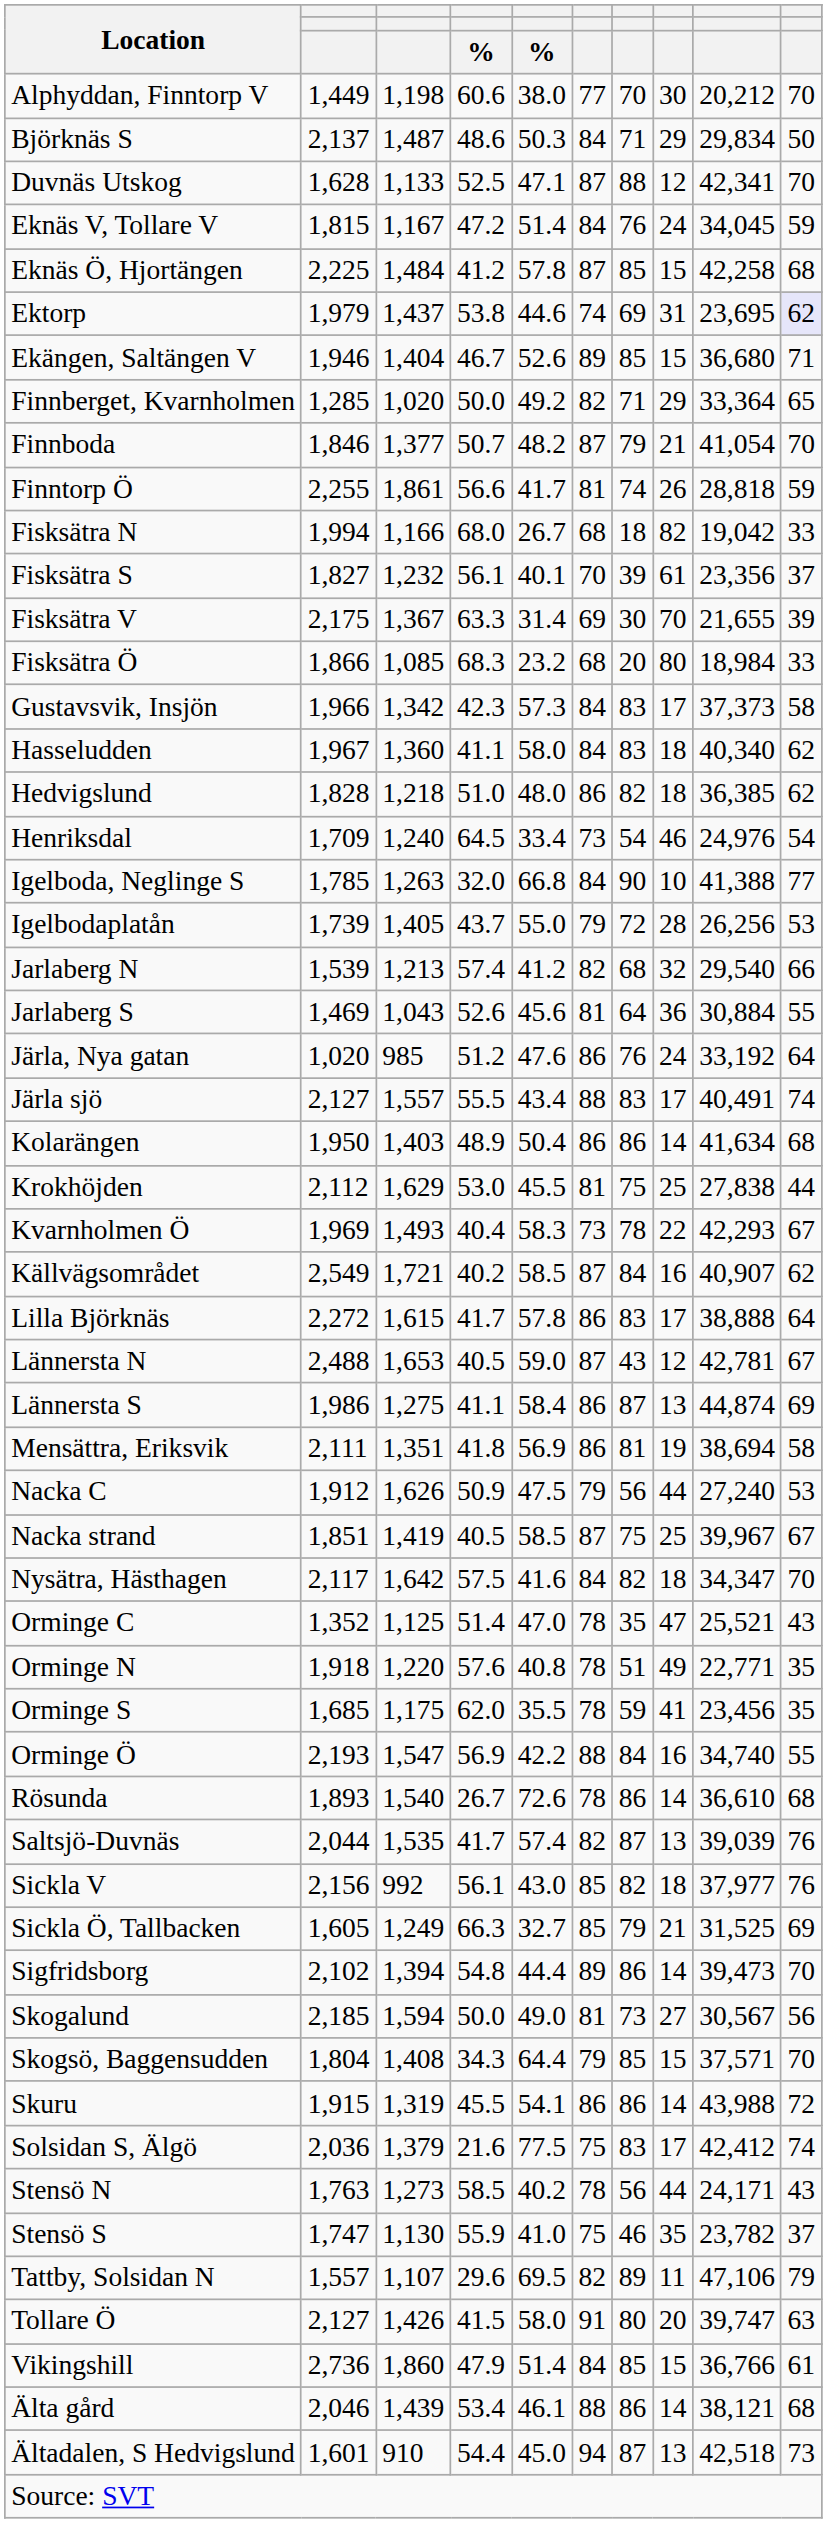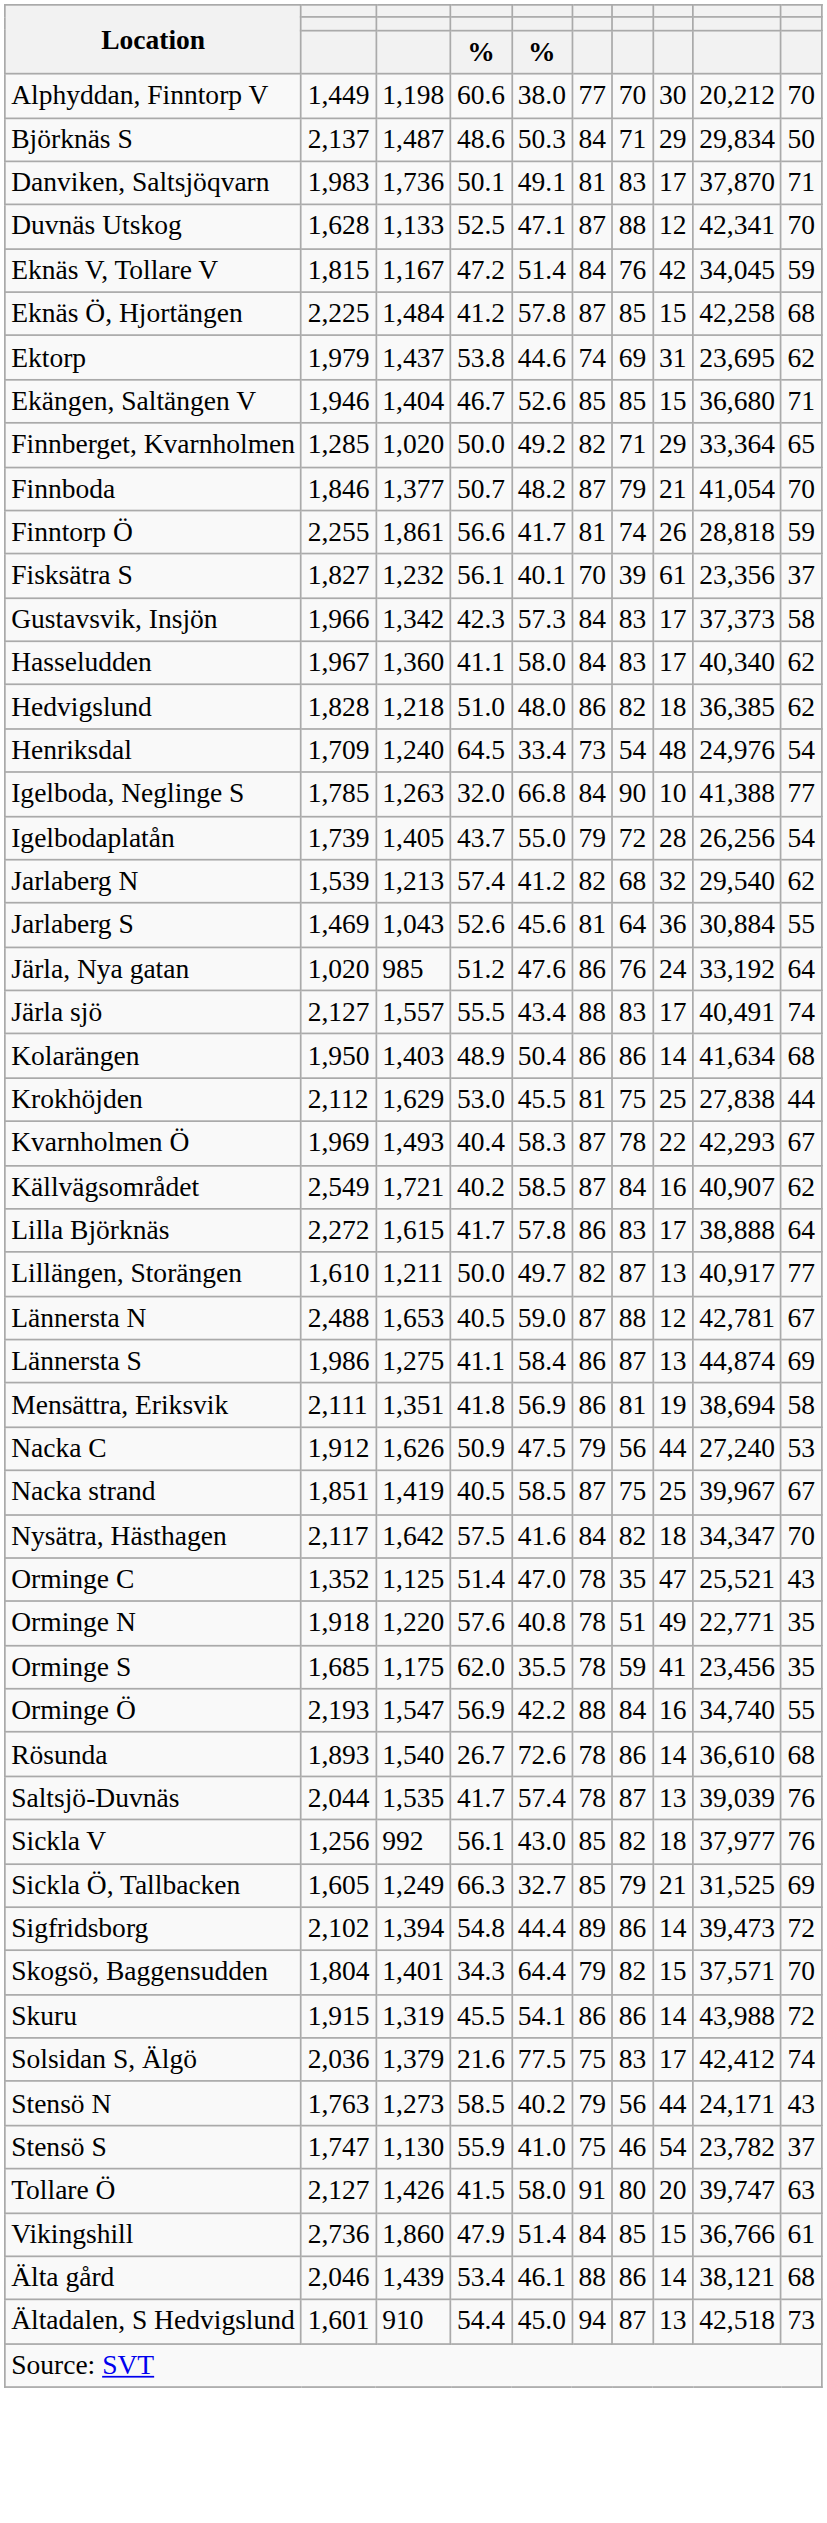+ row: (140, 182)
(673, 226) 24 -> (673, 269) 42
(801, 313) lavender background -> (801, 357) no background
(592, 357) 89 -> (592, 400) 85
- row: (74, 531)
- row: (74, 619)
- row: (74, 662)
(673, 750) 18 -> (673, 662) 17
(673, 837) 46 -> (673, 750) 48
(801, 924) 53 -> (801, 837) 54
(801, 968) 66 -> (801, 880) 62
(592, 1230) 73 -> (592, 1142) 87
+ row: (127, 1273)
(633, 1361) 43 -> (633, 1317) 88
(592, 1841) 82 -> (592, 1797) 78
(339, 1884) 2,156 -> (339, 1841) 1,256
(801, 1972) 70 -> (801, 1928) 72
- row: (70, 2015)
(413, 2059) 1,408 -> (413, 1972) 1,401
(633, 2059) 85 -> (633, 1972) 82
(592, 2190) 78 -> (592, 2103) 79
(673, 2233) 35 -> (673, 2146) 54
- row: (113, 2277)
